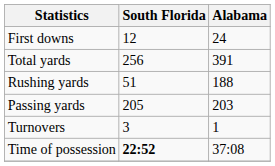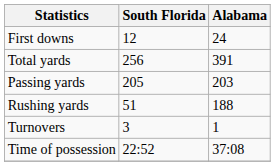rows swapped: (48, 82) <-> (46, 105)
(139, 149) bold -> (138, 149) normal
